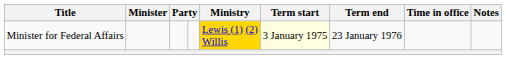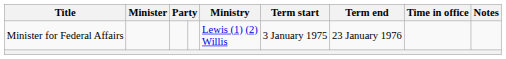(230, 35) gold background -> (230, 35) no background
(295, 35) lightyellow background -> (295, 35) no background
